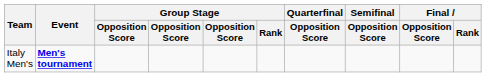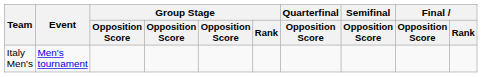(65, 59) bold -> (63, 59) normal
